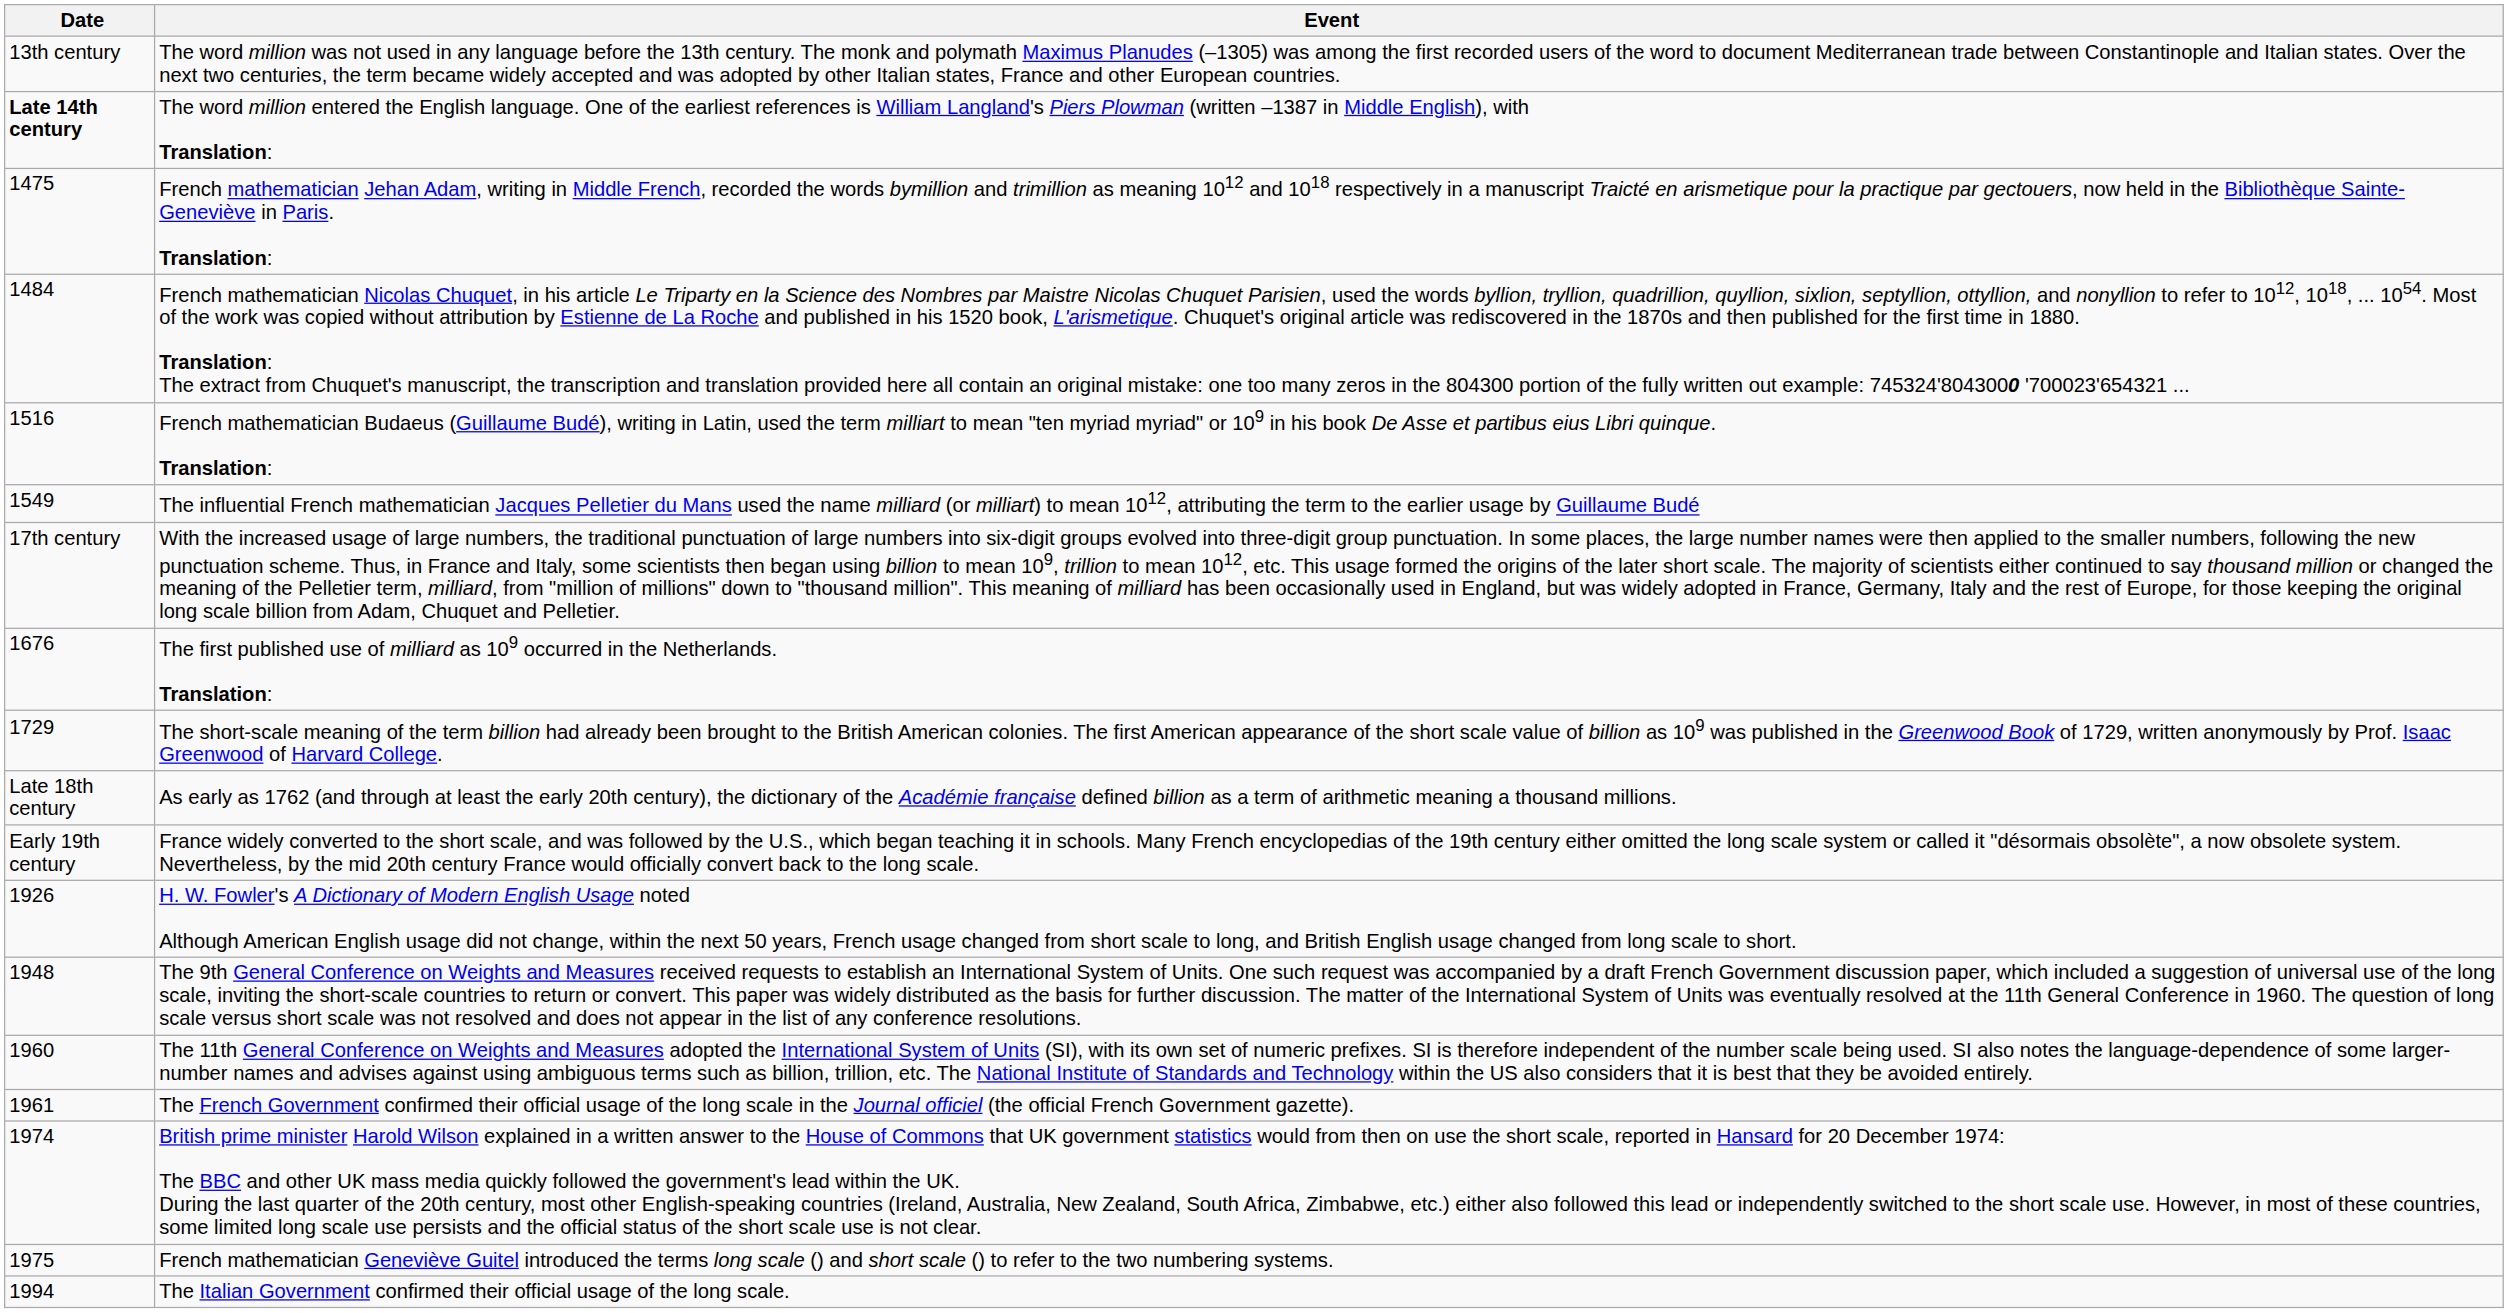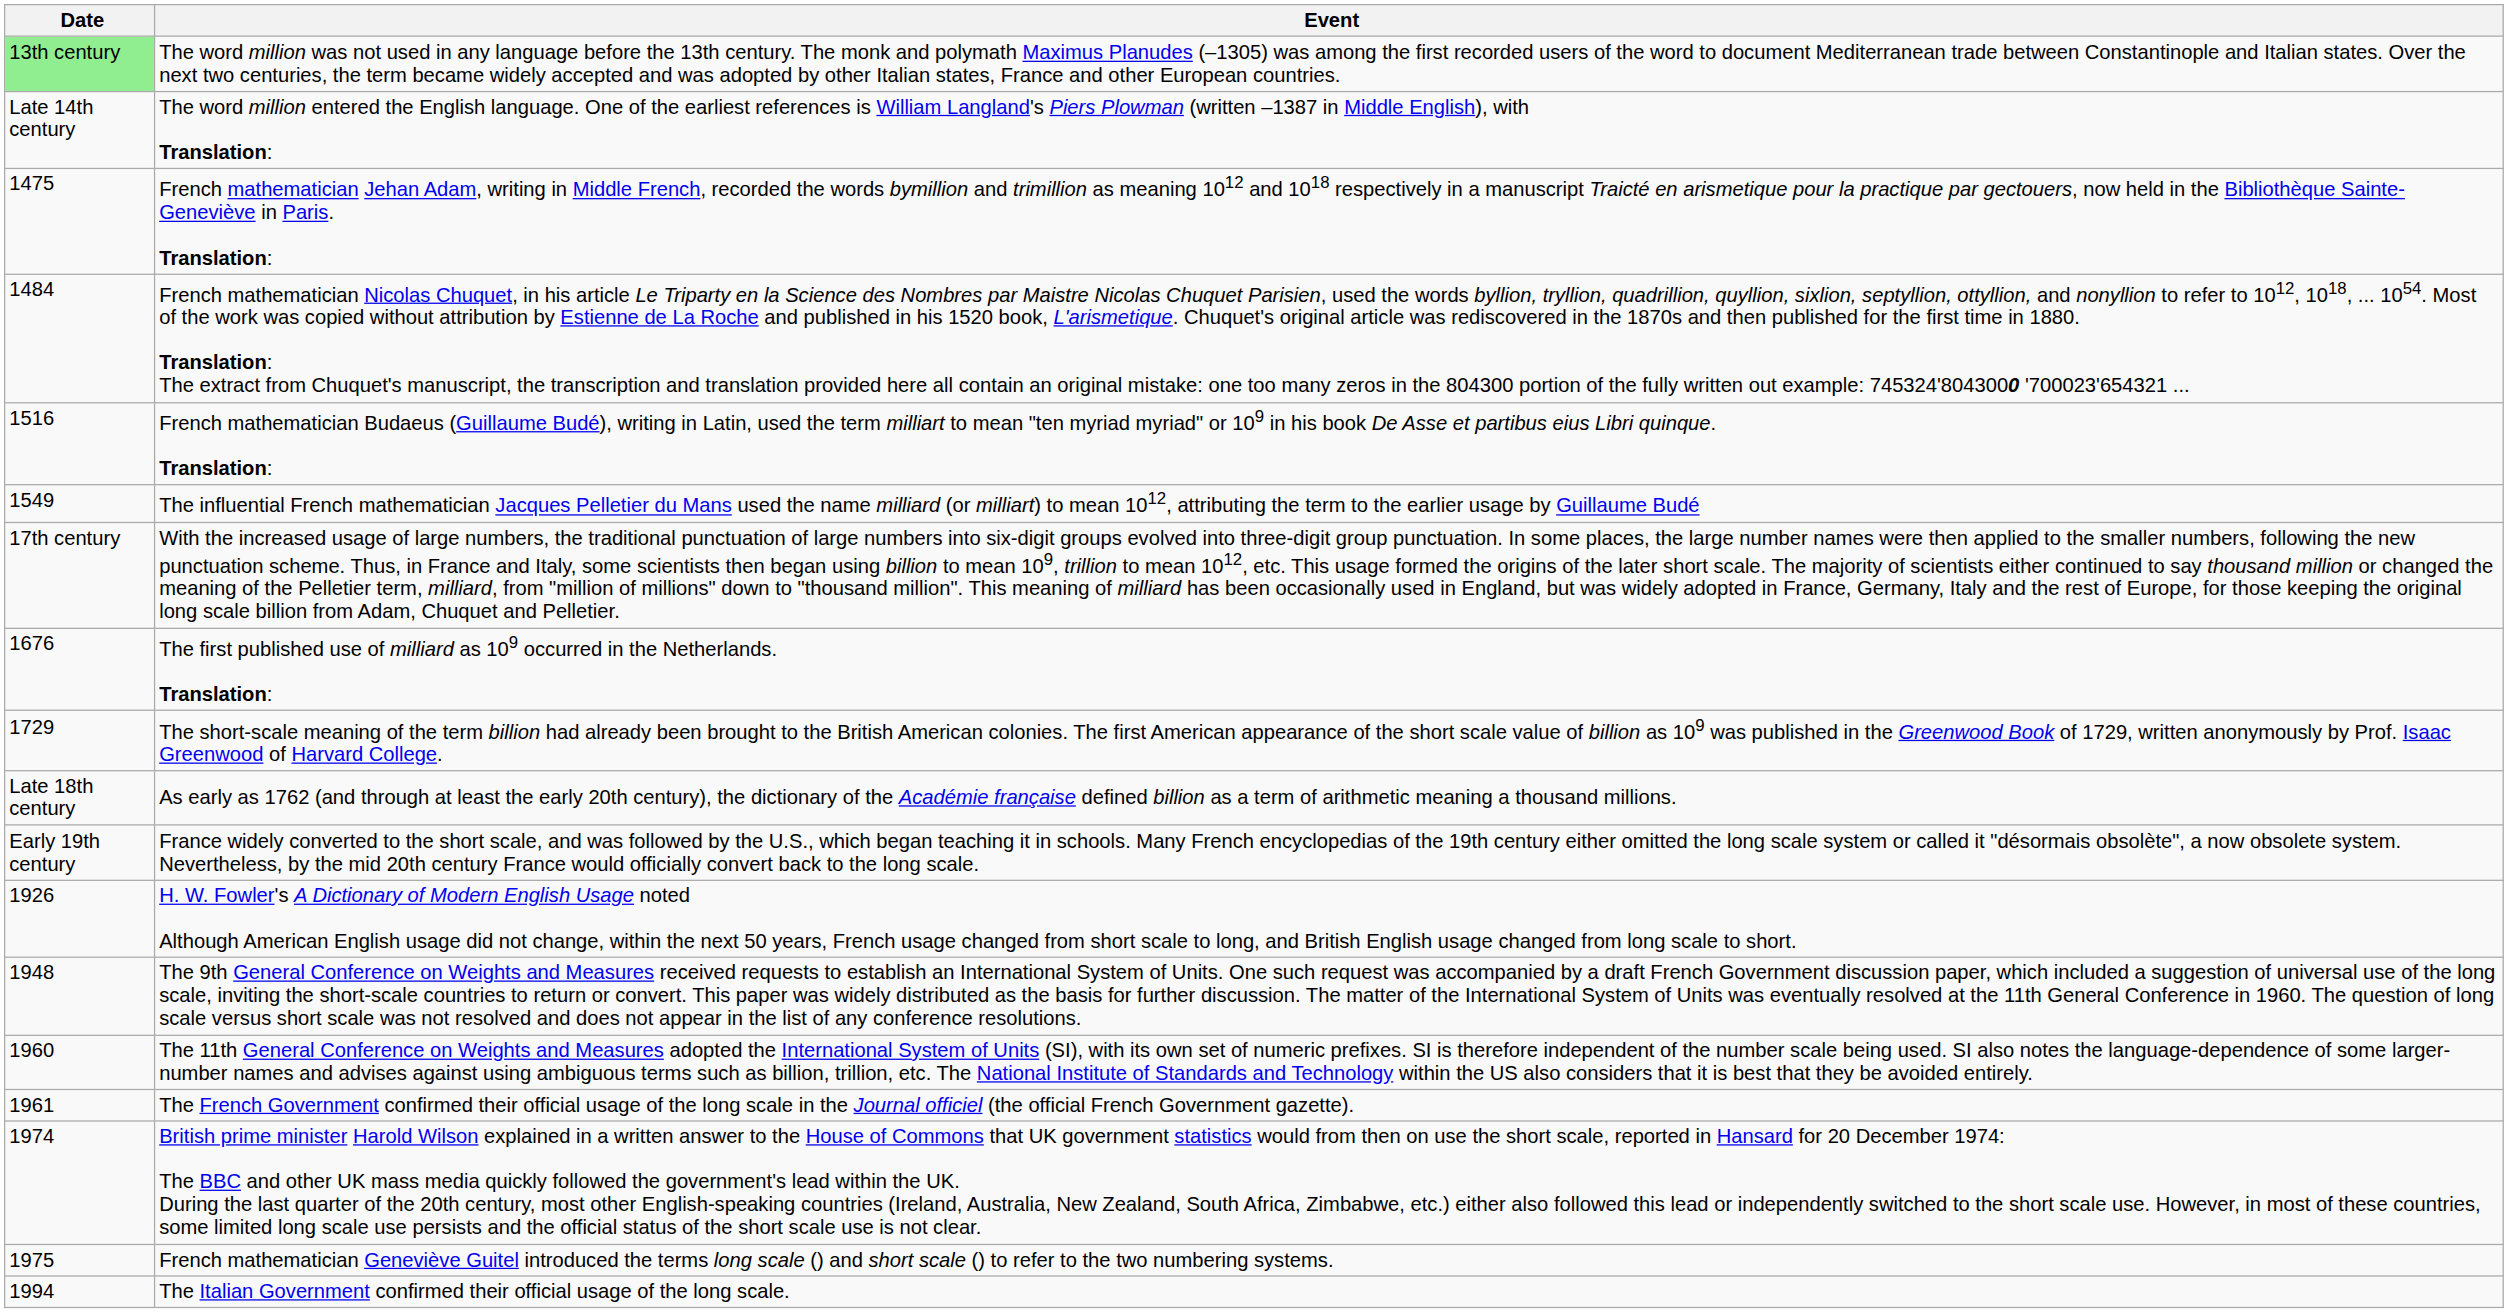(65, 52) no background -> (65, 52) lightgreen background
(54, 118) bold -> (51, 118) normal
